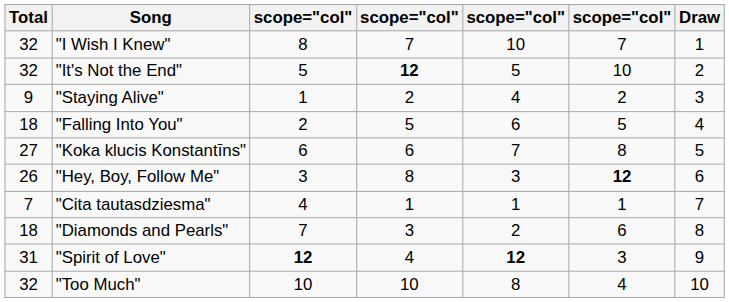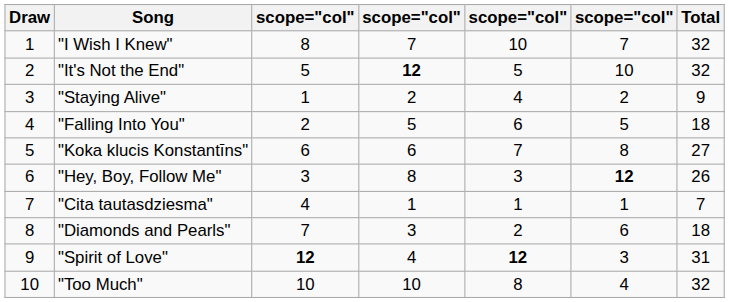columns swapped: (700, 17) <-> (29, 17)
